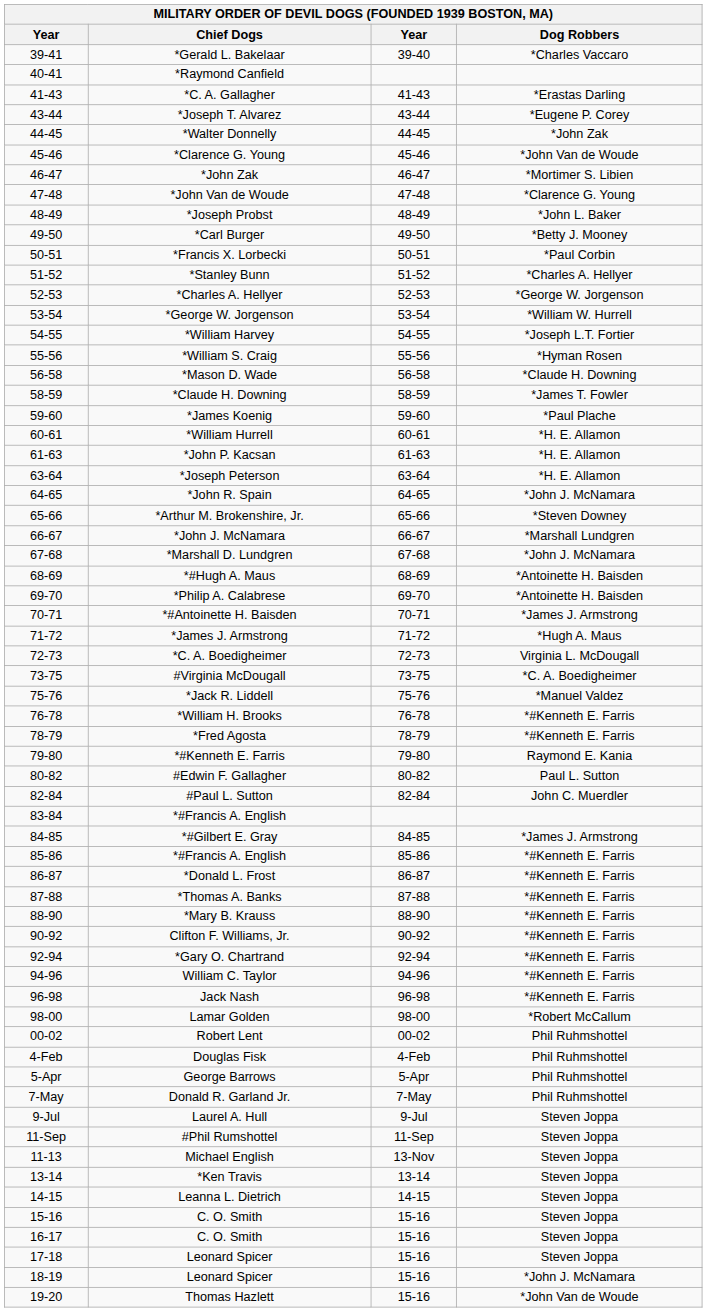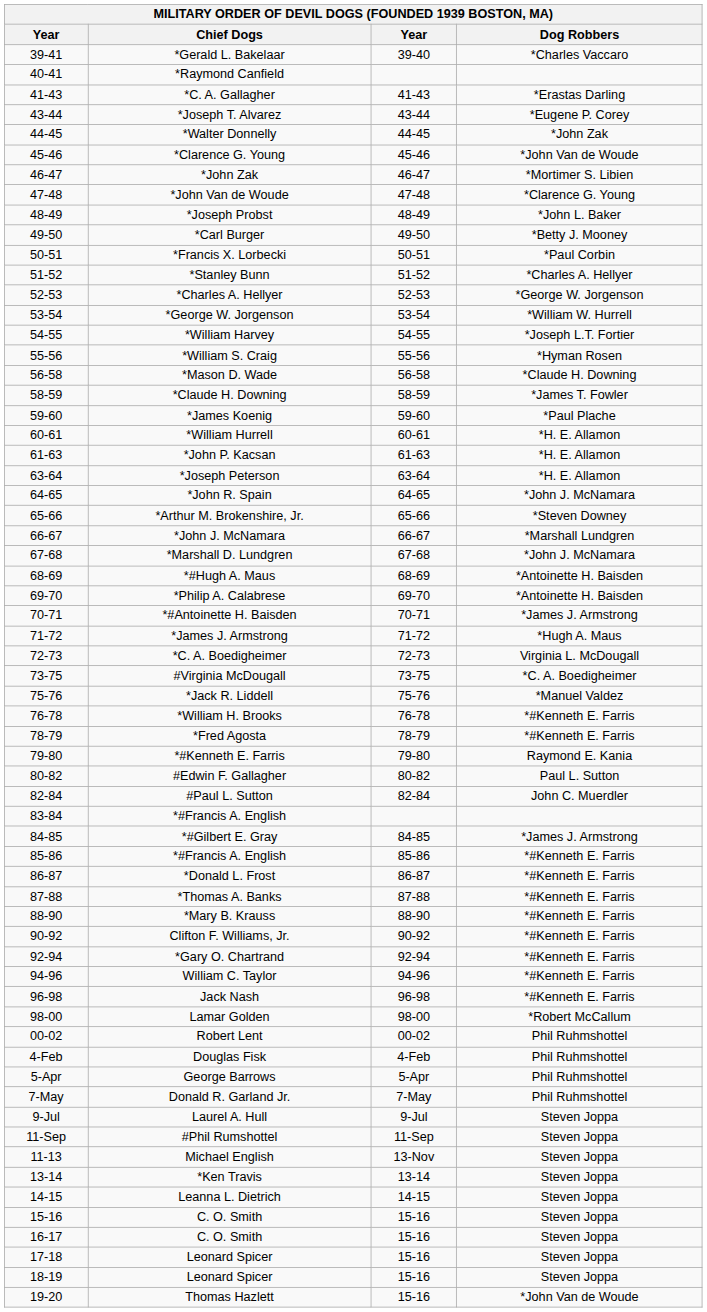(579, 1277) *John J. McNamara -> (579, 1277) Steven Joppa
